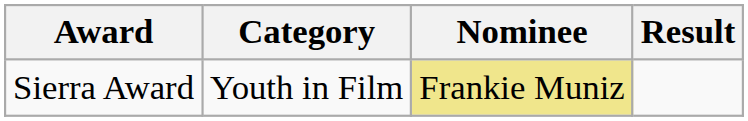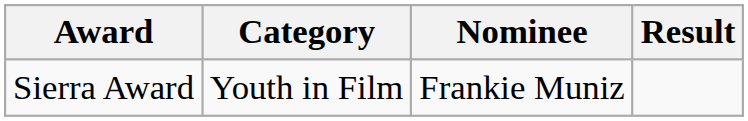(522, 87) khaki background -> (522, 87) no background
